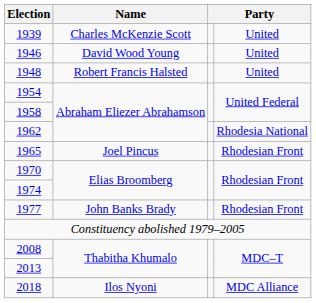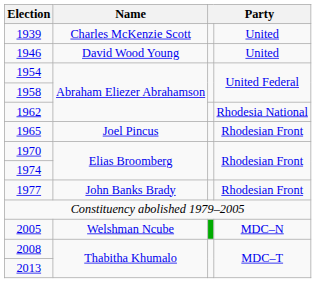- row: (29, 72)
+ row: (29, 229)
- row: (29, 287)
